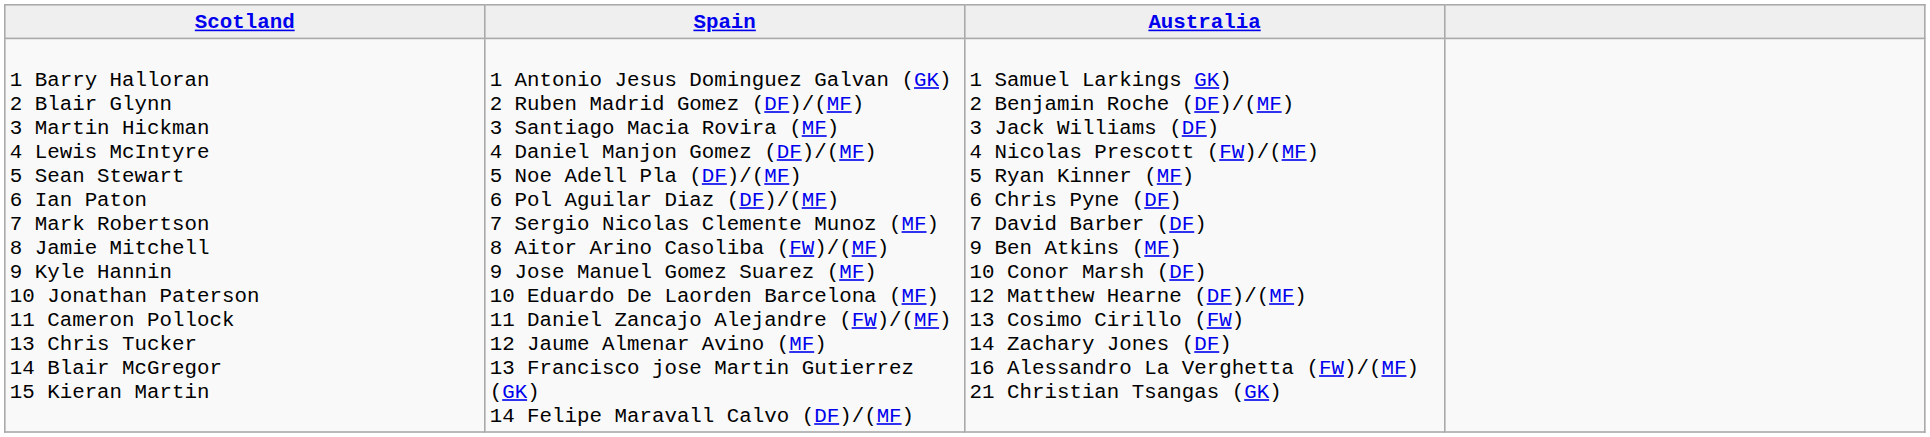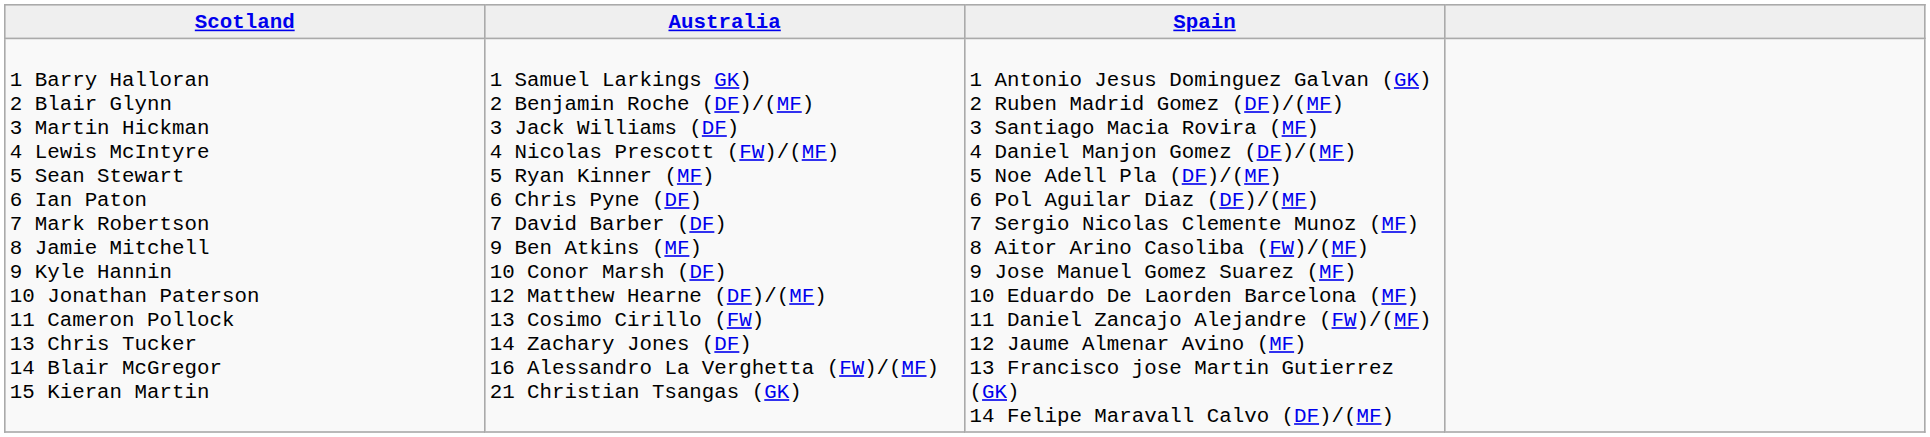columns swapped: (1205, 22) <-> (725, 22)
